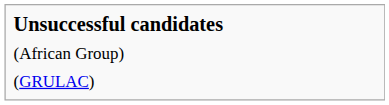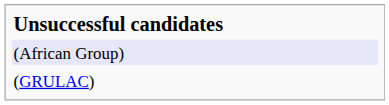(69, 53) no background -> (69, 53) lavender background
